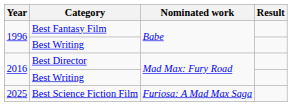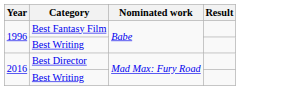- row: (17, 93)
